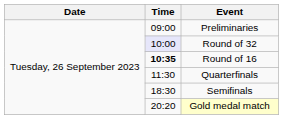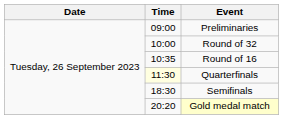(163, 43) lavender background -> (163, 43) no background
(163, 59) bold -> (163, 59) normal
(163, 75) no background -> (163, 75) lightyellow background
